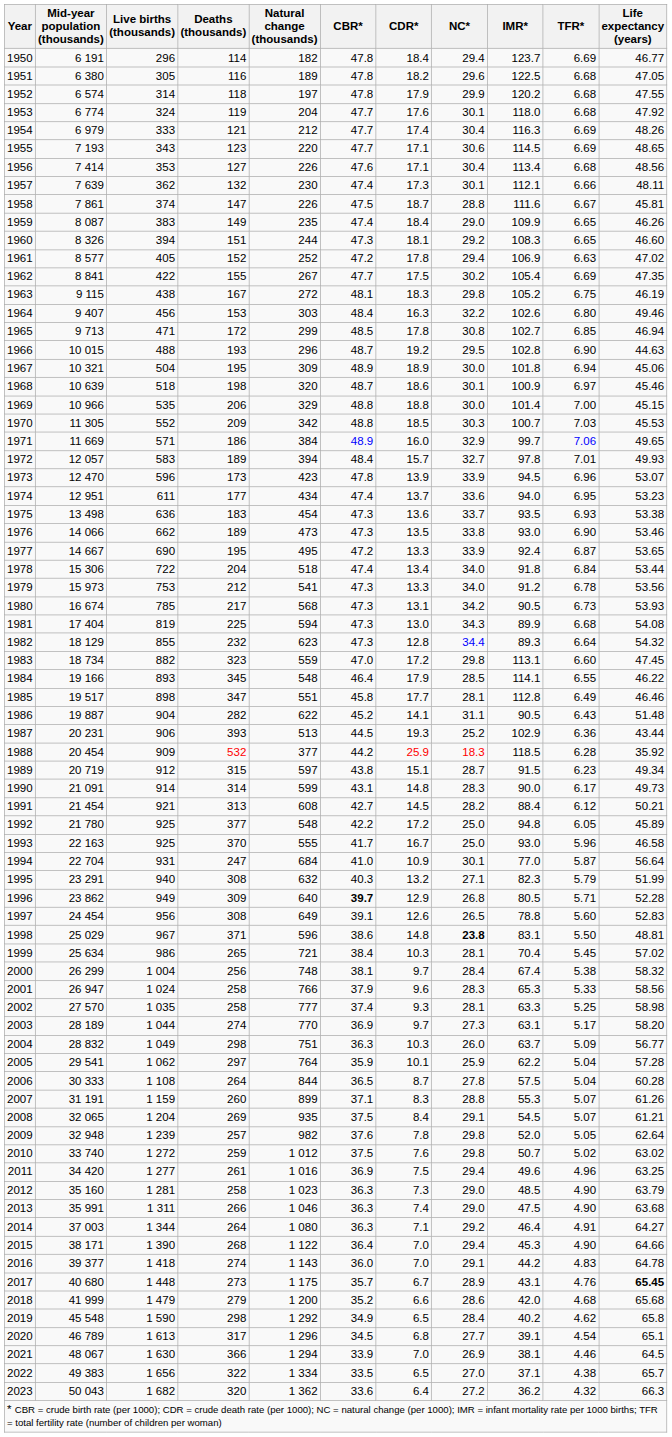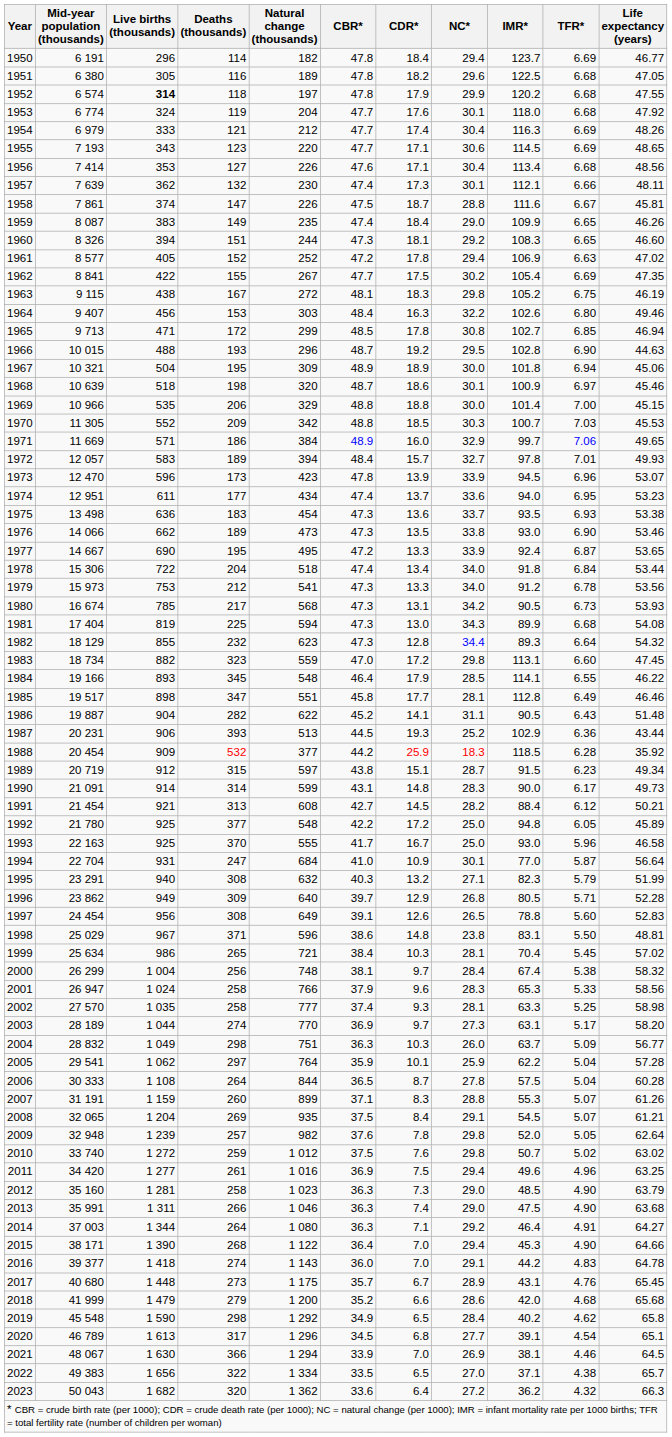(162, 94) normal -> (162, 94) bold
(362, 898) bold -> (362, 898) normal
(473, 934) bold -> (473, 934) normal
(650, 1281) bold -> (650, 1281) normal
